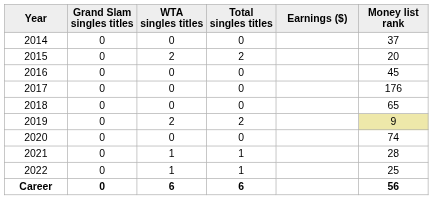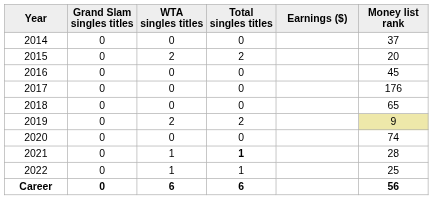(241, 154) normal -> (241, 154) bold
